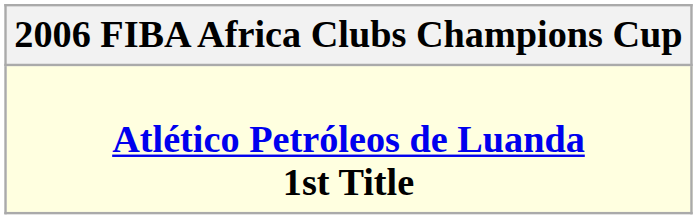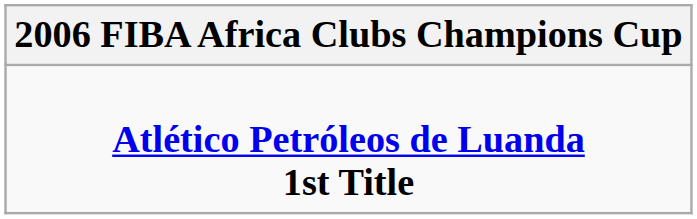(348, 159) lightyellow background -> (348, 159) no background
